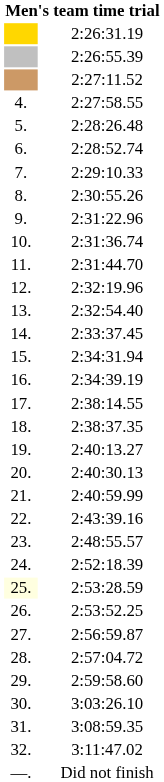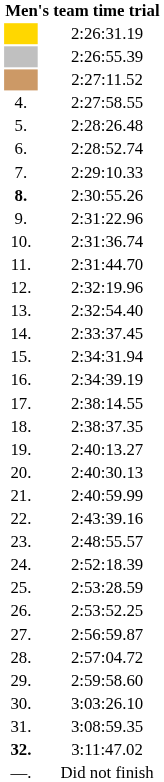(21, 195) normal -> (21, 195) bold
(21, 588) lightyellow background -> (21, 588) no background
(21, 749) normal -> (21, 749) bold
